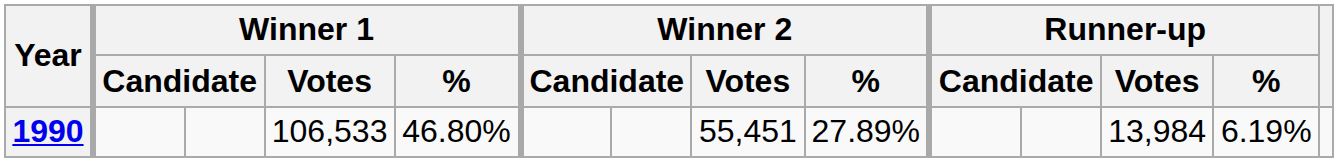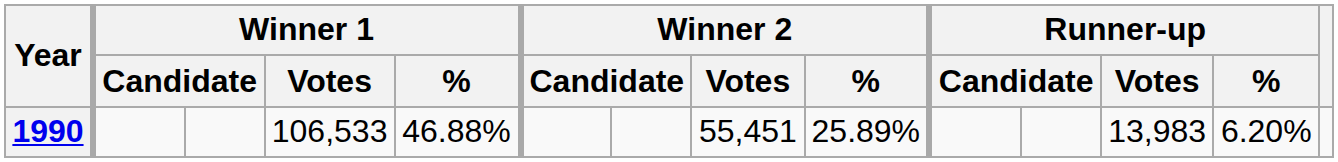(456, 131) 46.80% -> (456, 131) 46.88%
(866, 131) 27.89% -> (866, 131) 25.89%
(1157, 131) 13,984 -> (1157, 131) 13,983
(1266, 131) 6.19% -> (1266, 131) 6.20%
